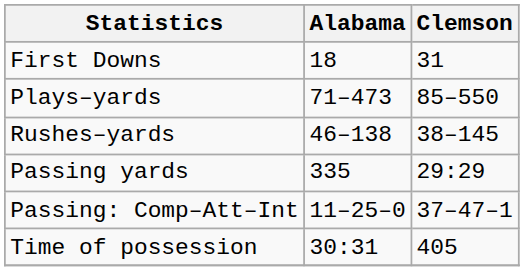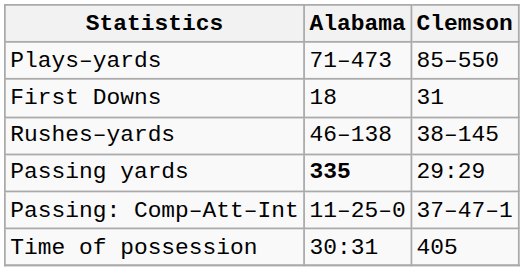rows swapped: (86, 61) <-> (86, 98)
(330, 173) normal -> (330, 173) bold
